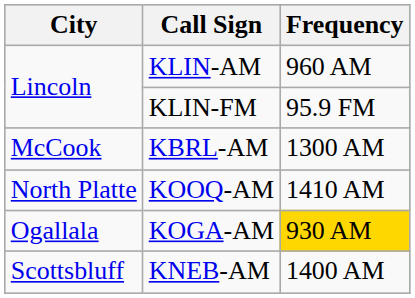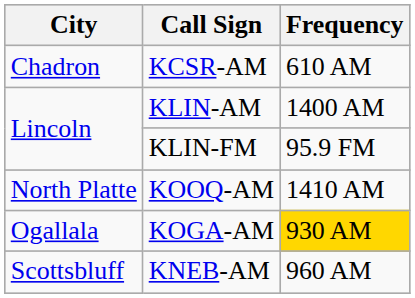+ row: (208, 66)
(329, 66) 960 AM -> (335, 107) 1400 AM
- row: (208, 148)
(335, 271) 1400 AM -> (329, 271) 960 AM
